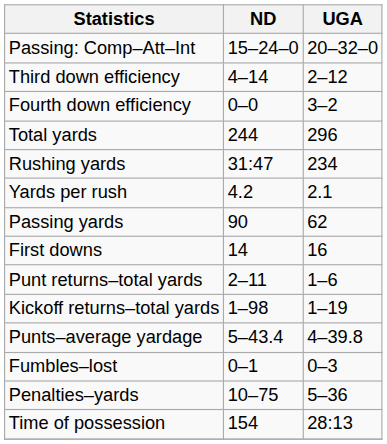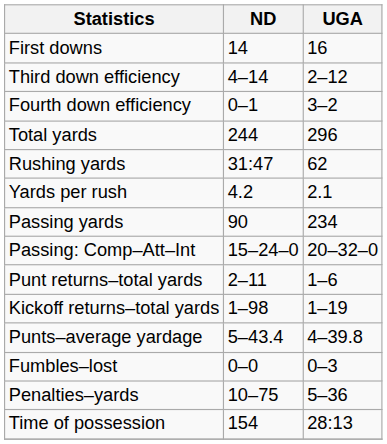rows swapped: (55, 250) <-> (102, 48)
(243, 105) 0–0 -> (243, 105) 0–1
(322, 163) 234 -> (317, 163) 62
(317, 221) 62 -> (322, 221) 234
(243, 366) 0–1 -> (243, 366) 0–0
